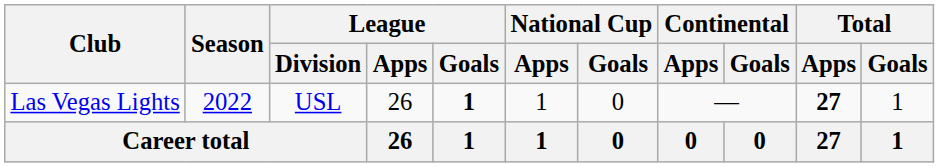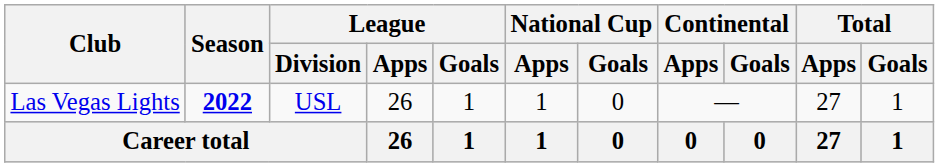(227, 102) normal -> (227, 102) bold
(469, 102) bold -> (469, 102) normal
(829, 102) bold -> (829, 102) normal
